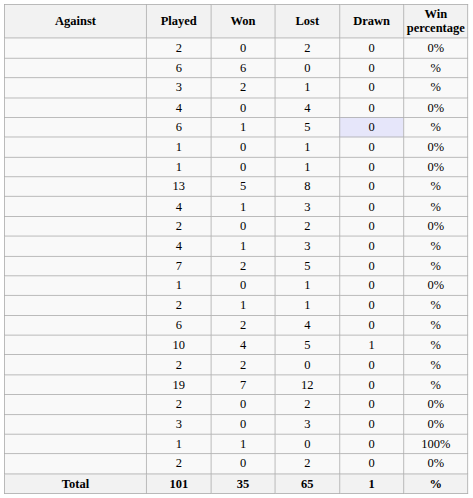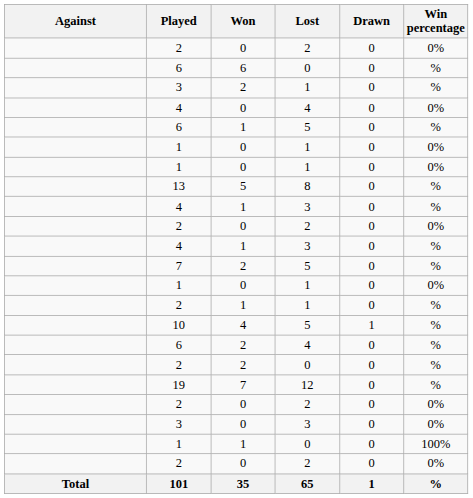(372, 127) lavender background -> (372, 127) no background
rows swapped: (179, 345) <-> (179, 325)
